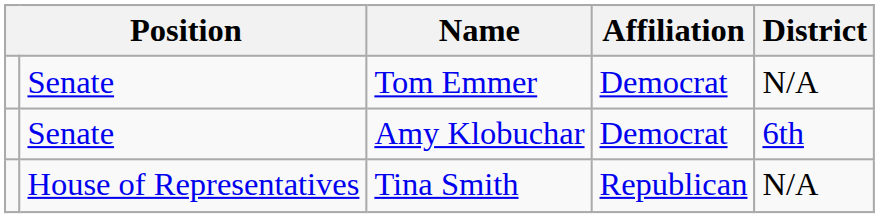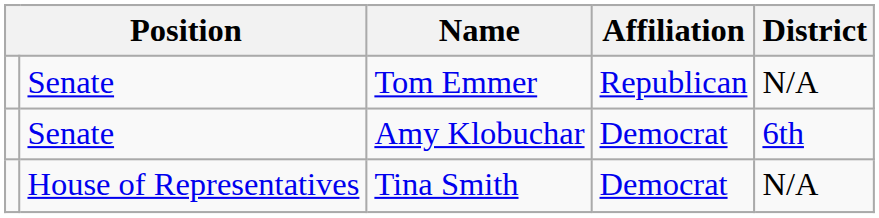(664, 81) Democrat -> (673, 81) Republican
(673, 184) Republican -> (664, 184) Democrat
